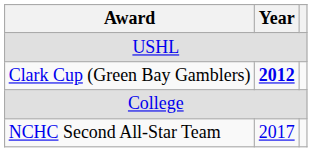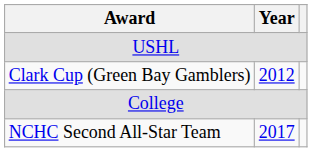(277, 75) bold -> (277, 75) normal
